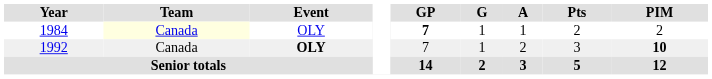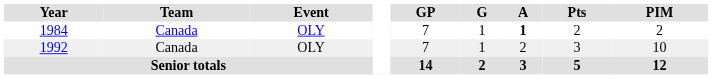(177, 30) lightyellow background -> (177, 30) no background
(425, 30) bold -> (425, 30) normal
(523, 30) normal -> (523, 30) bold
(311, 48) bold -> (311, 48) normal
(660, 48) bold -> (660, 48) normal
